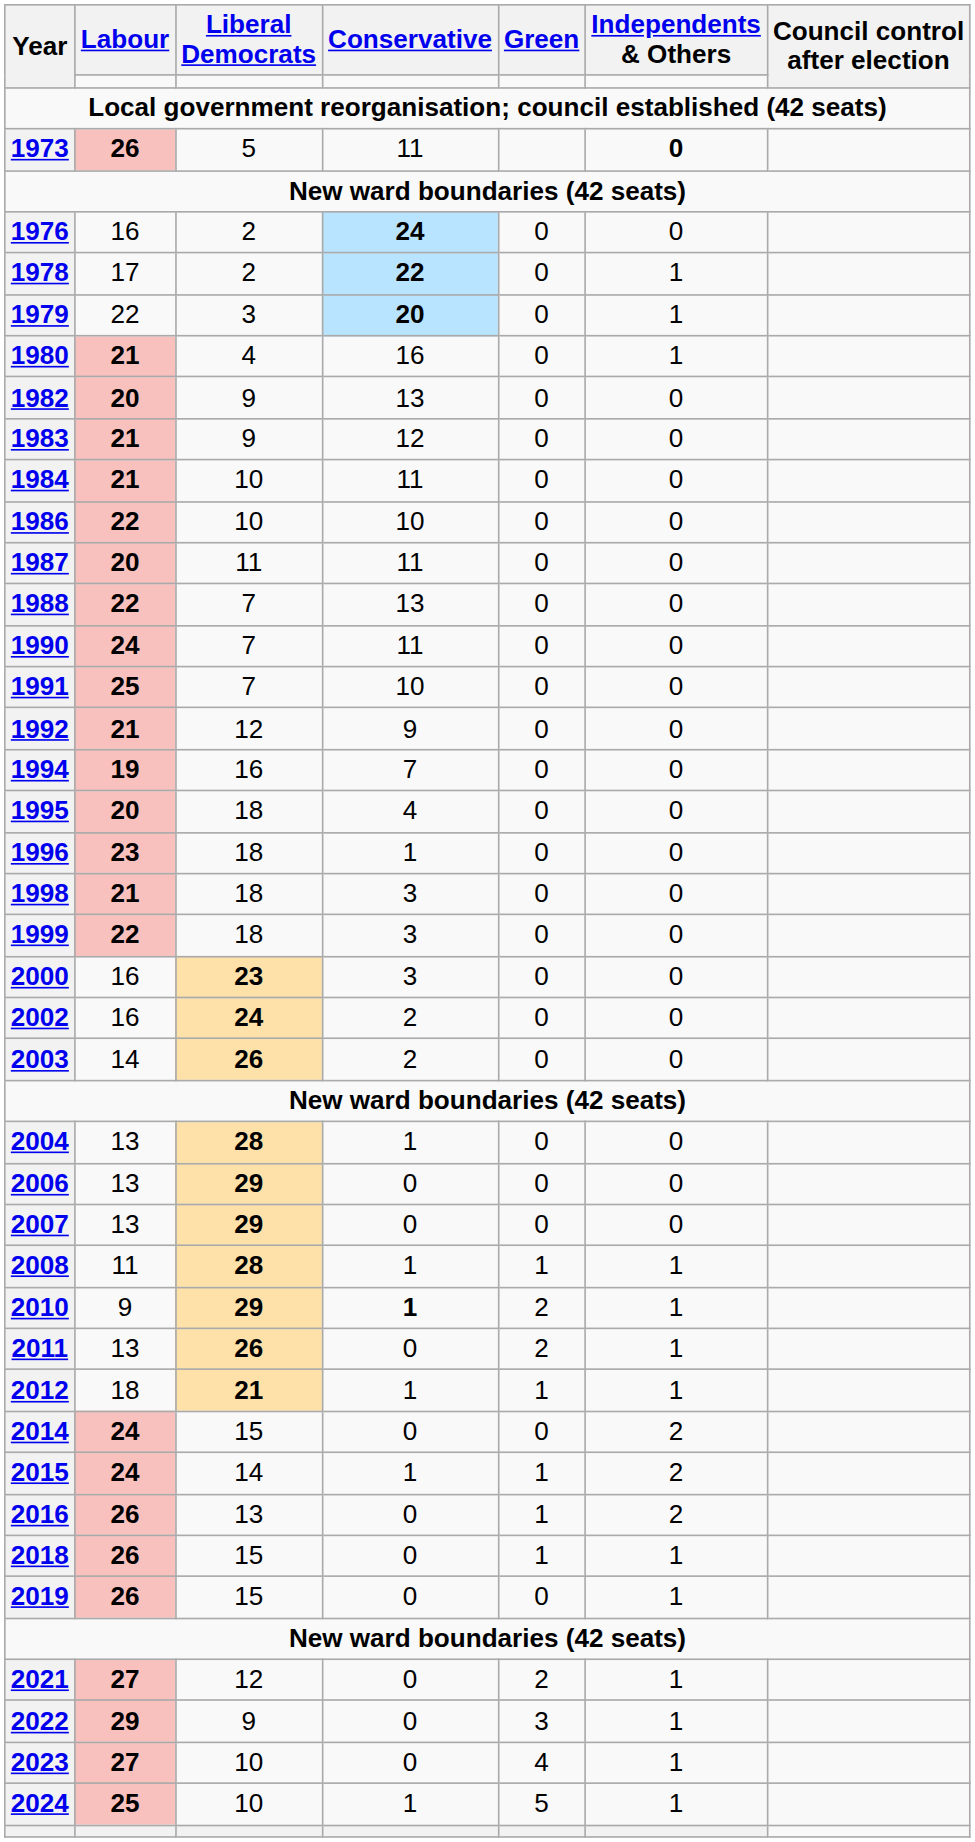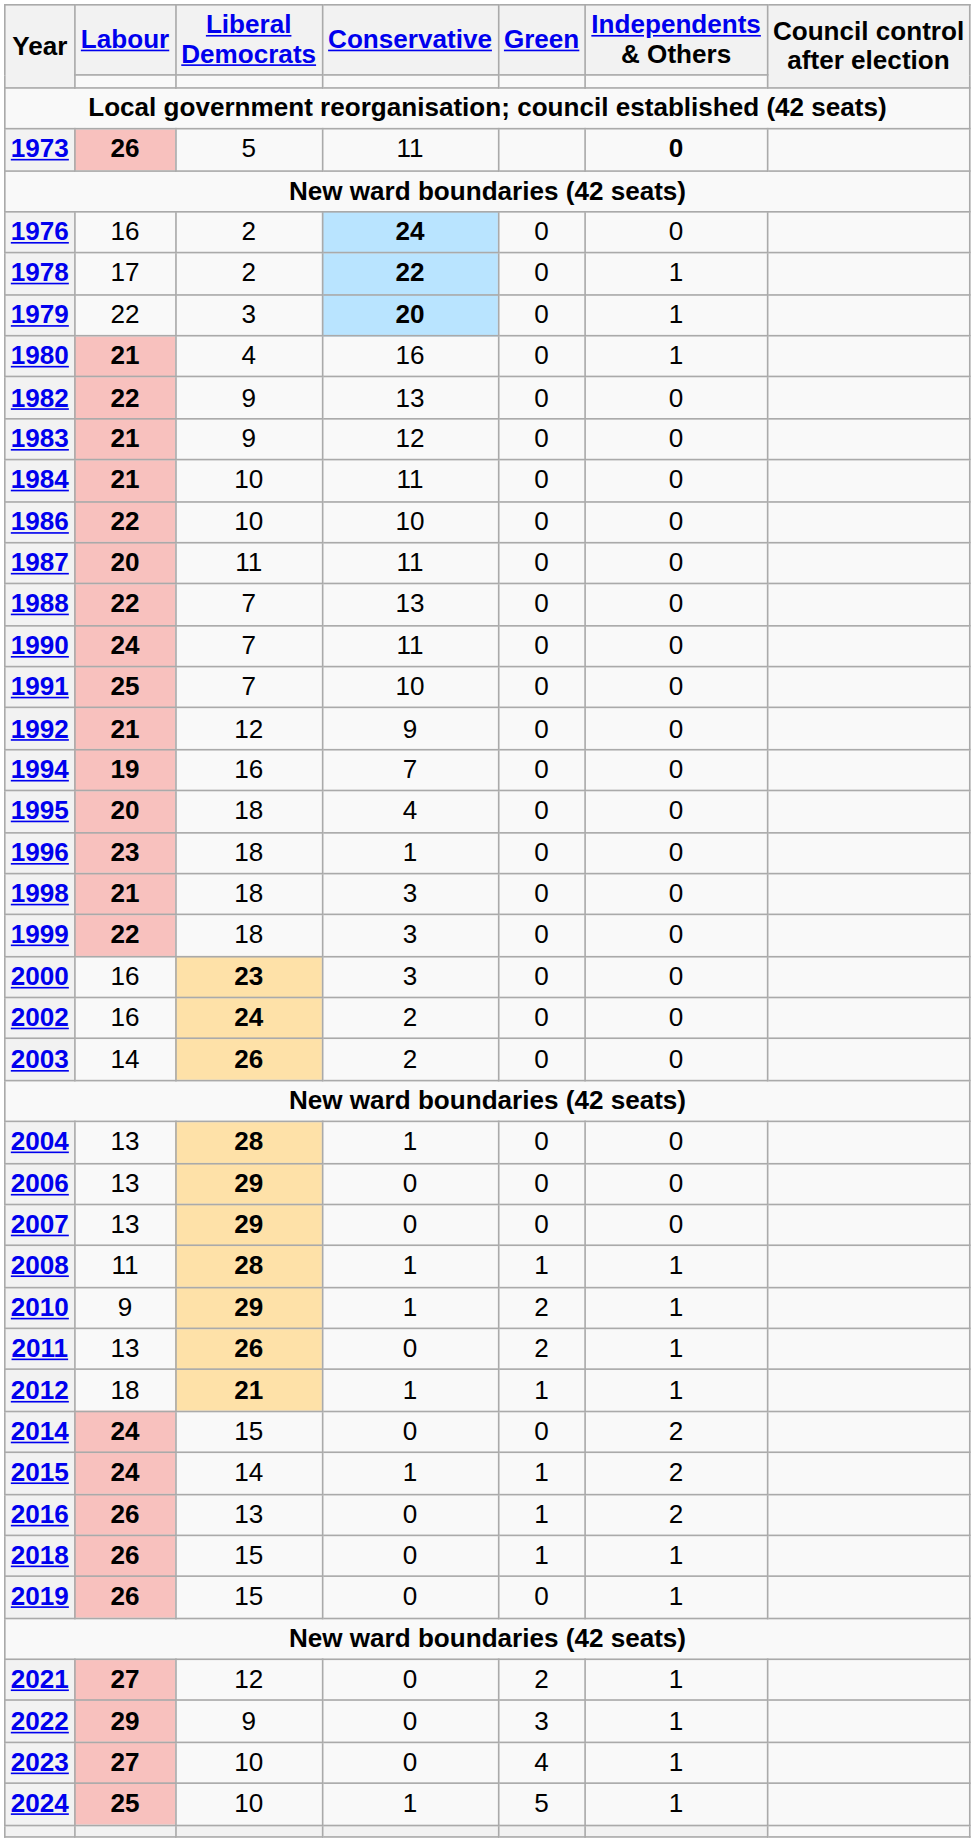(125, 397) 20 -> (125, 397) 22
(410, 1307) bold -> (410, 1307) normal
